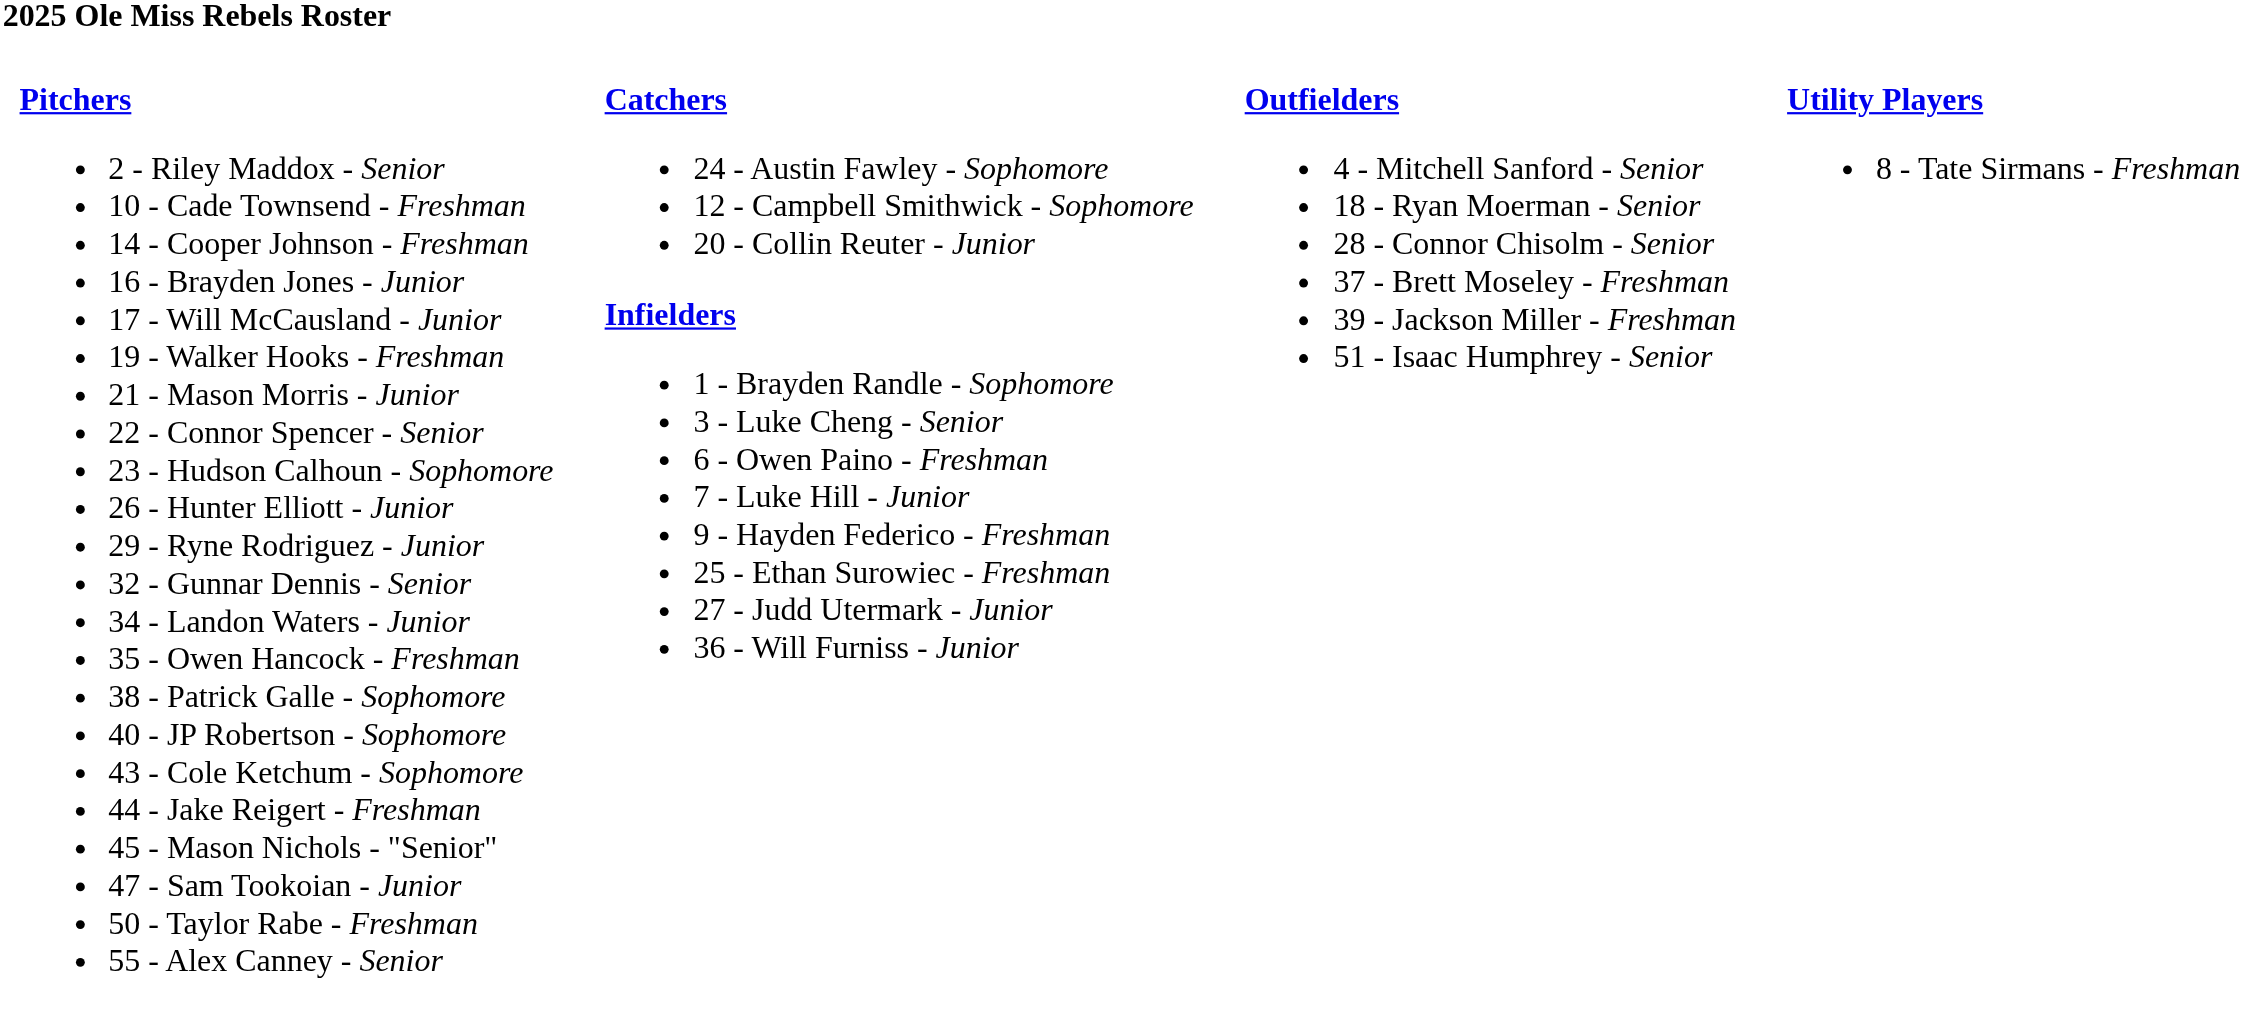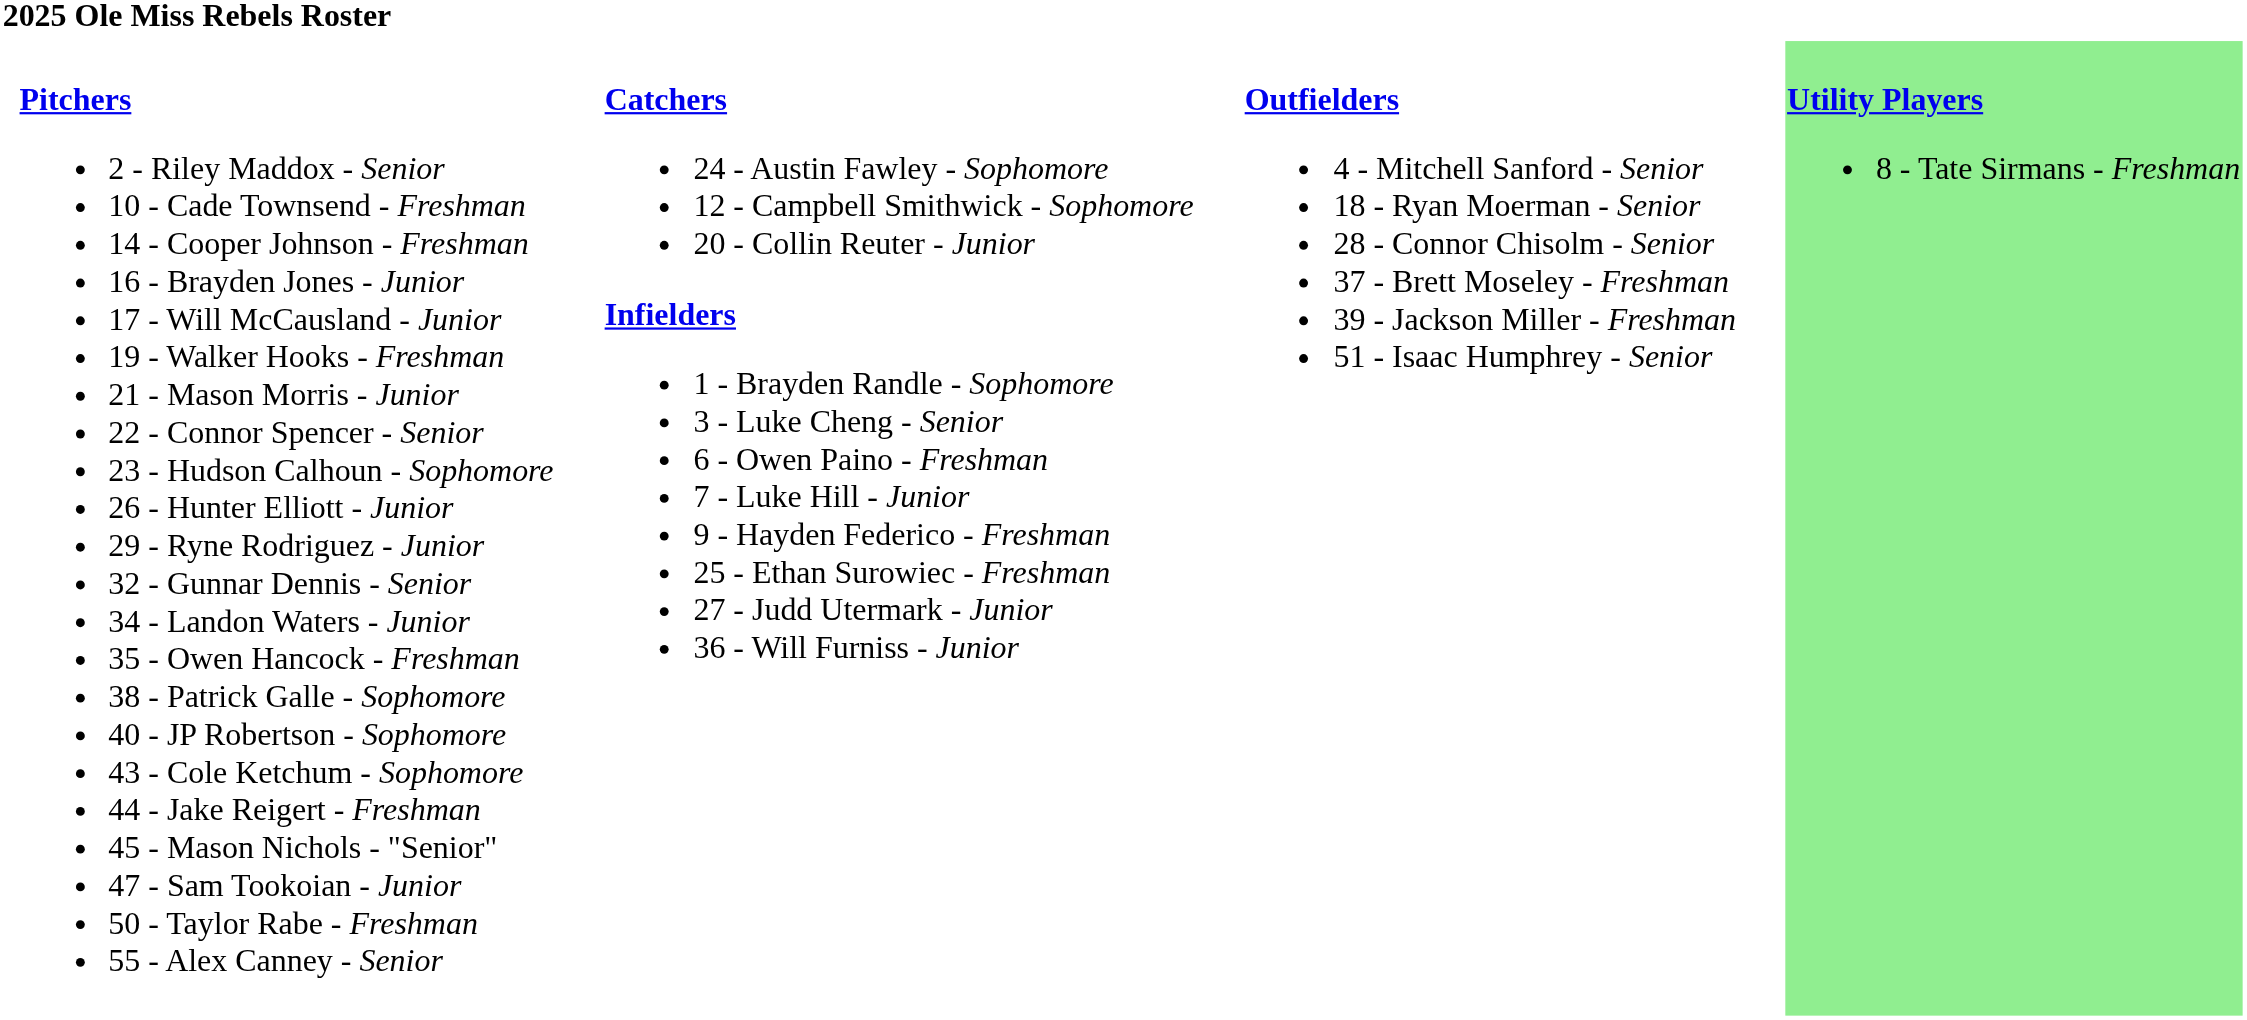(2014, 135) no background -> (2014, 135) lightgreen background
